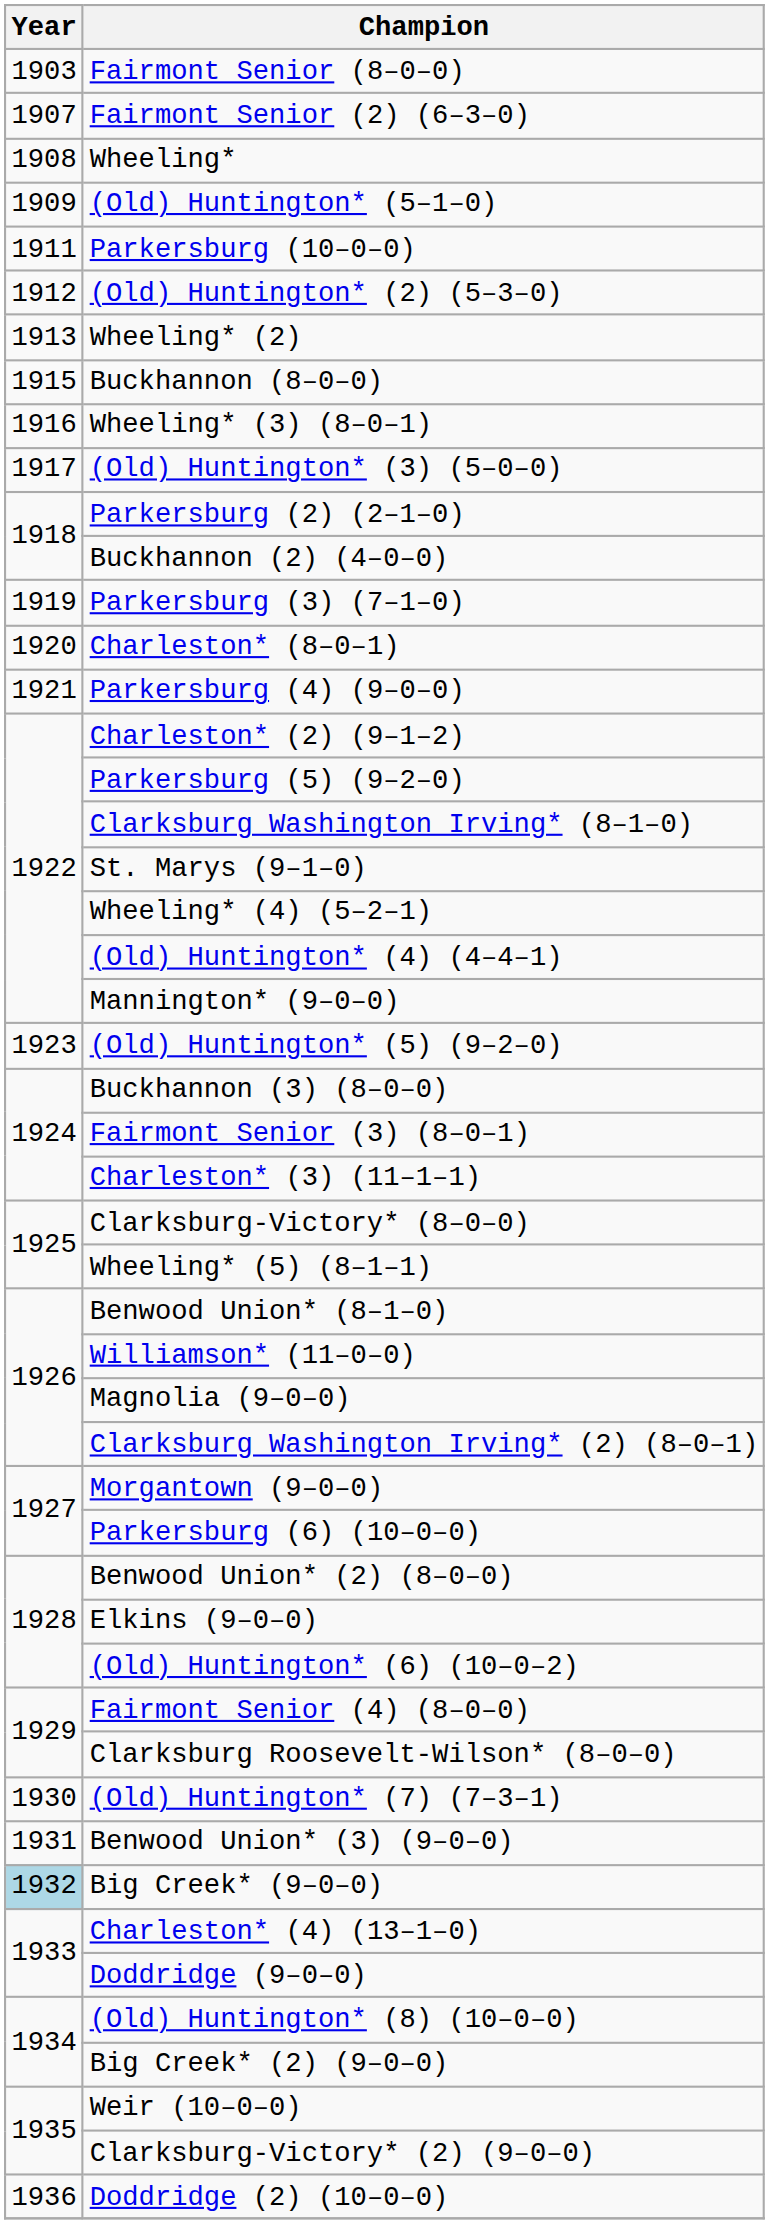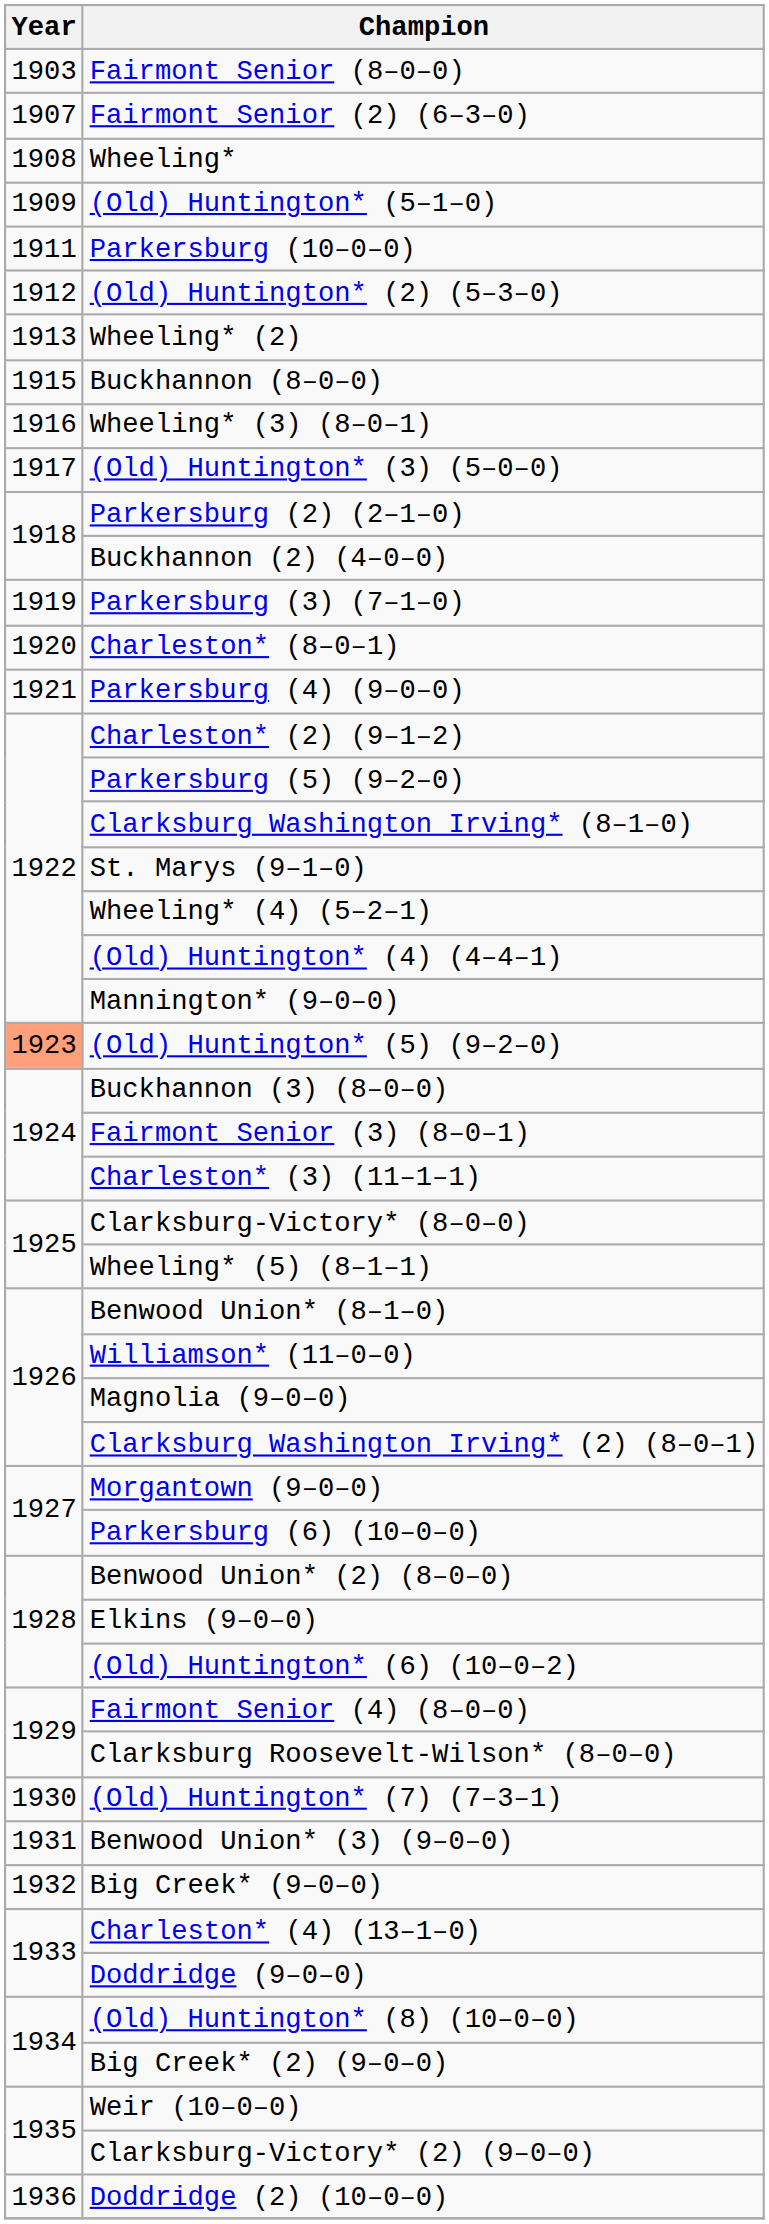(44, 1046) no background -> (44, 1046) lightsalmon background
(44, 1887) lightblue background -> (44, 1887) no background
